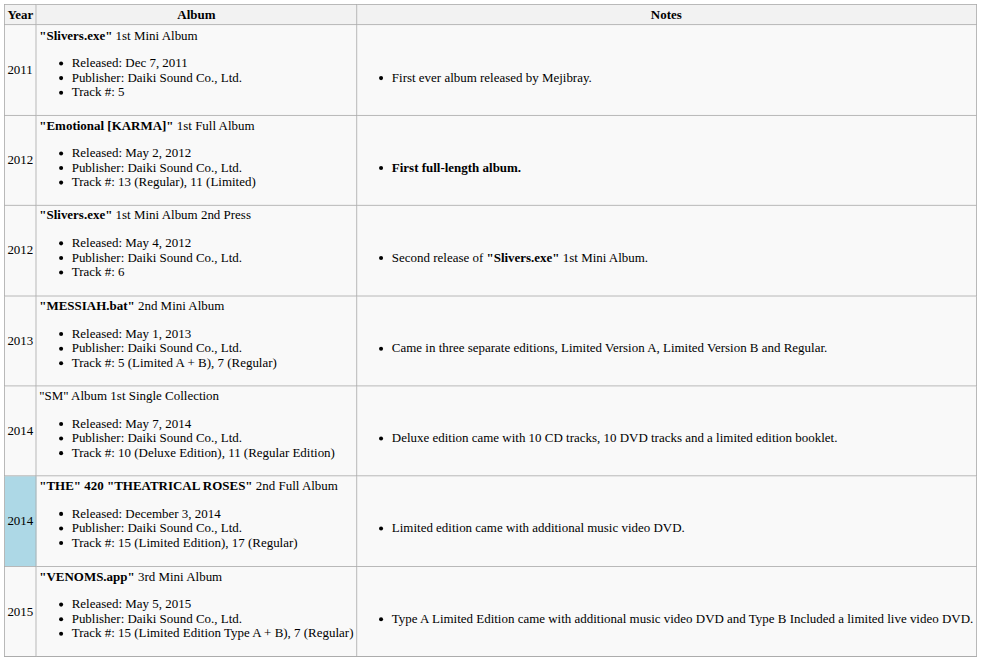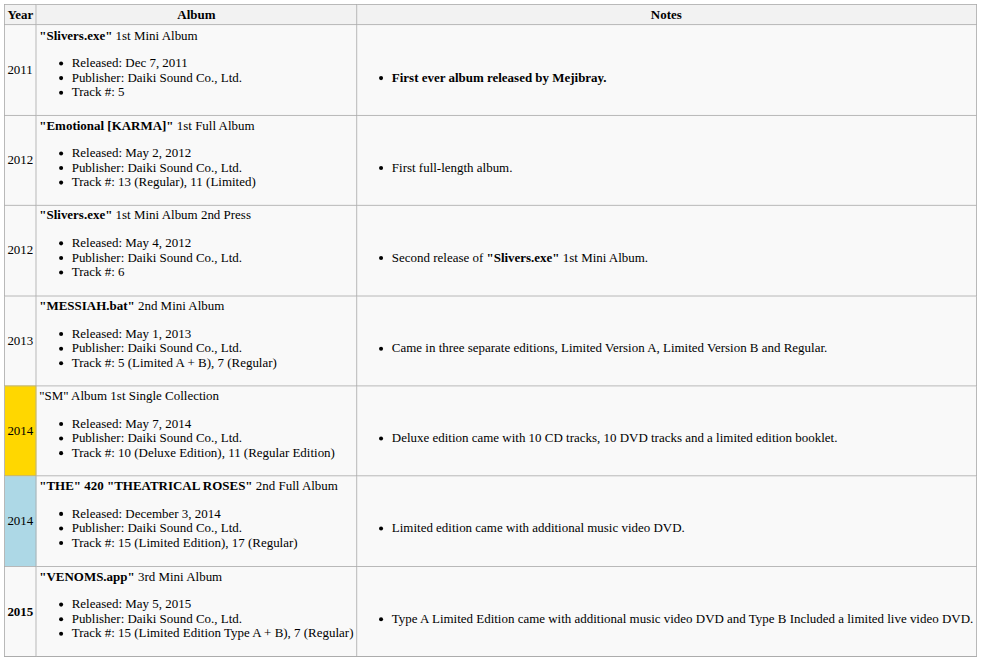(666, 77) normal -> (666, 77) bold
(666, 168) bold -> (666, 168) normal
(20, 431) no background -> (20, 431) gold background
(20, 611) normal -> (20, 611) bold
